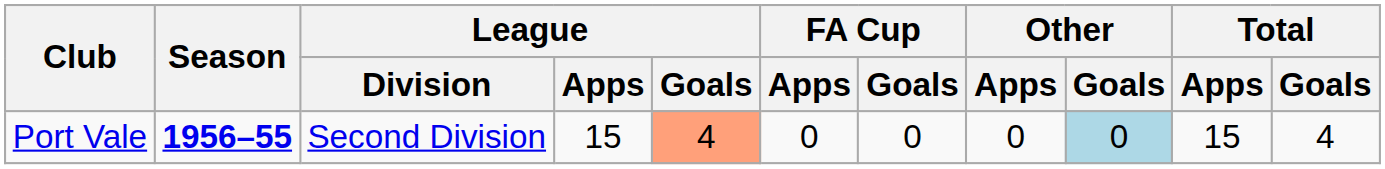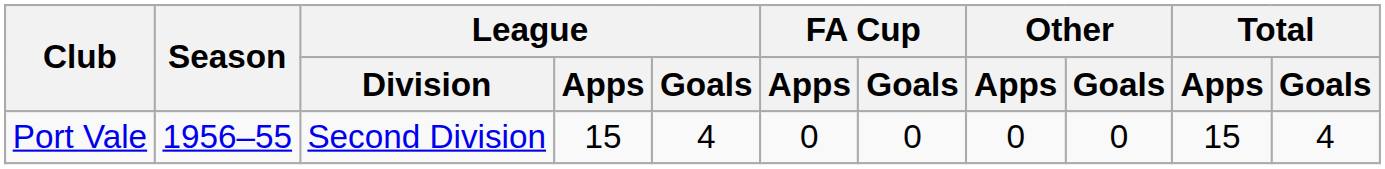(227, 136) bold -> (227, 136) normal
(706, 136) lightsalmon background -> (706, 136) no background
(1119, 136) lightblue background -> (1119, 136) no background
